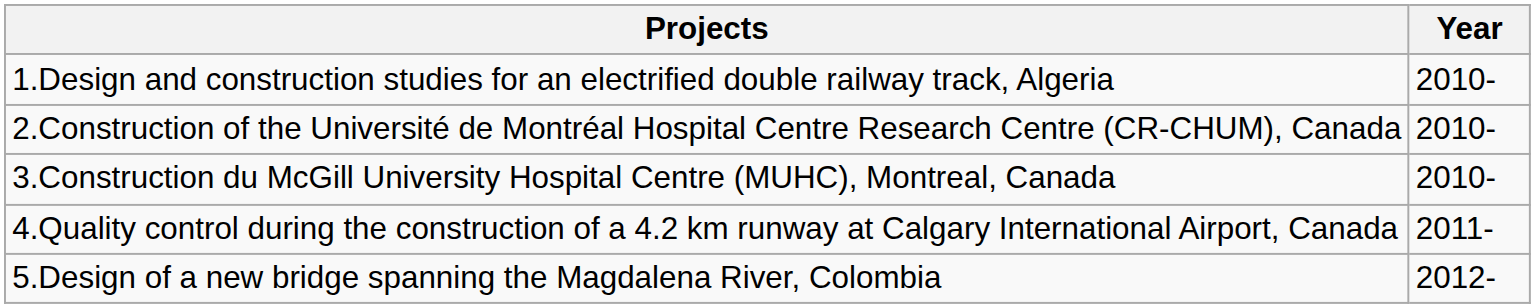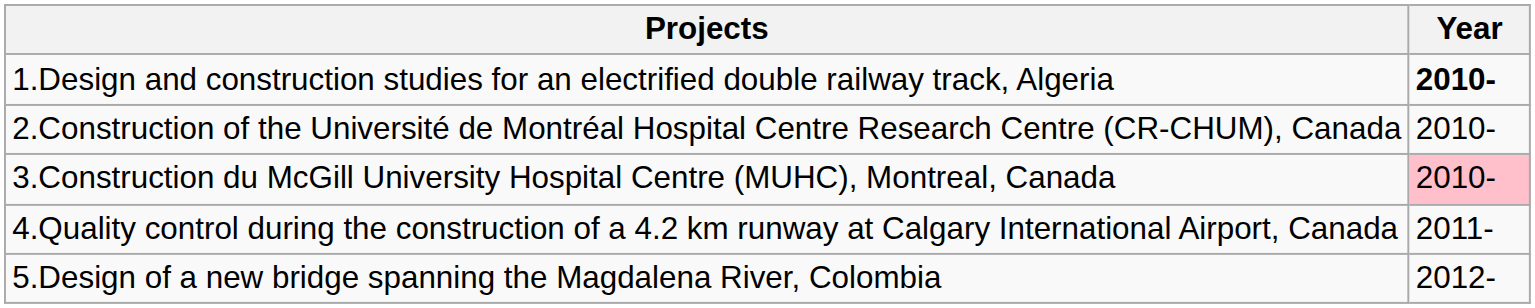(1456, 79) normal -> (1456, 79) bold
(1456, 178) no background -> (1456, 178) pink background
